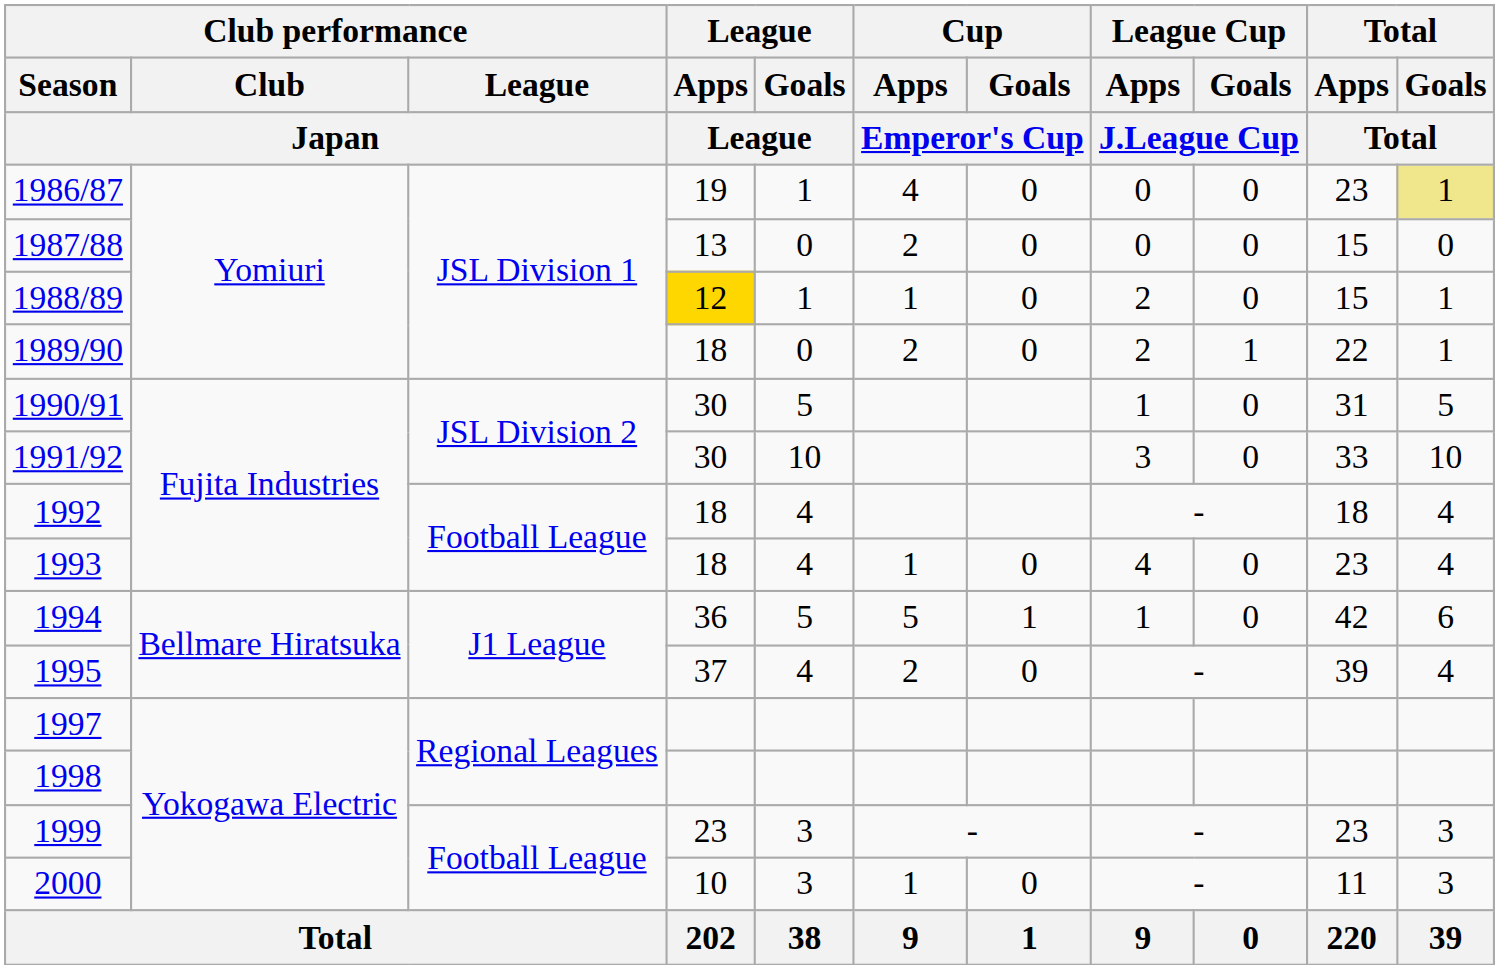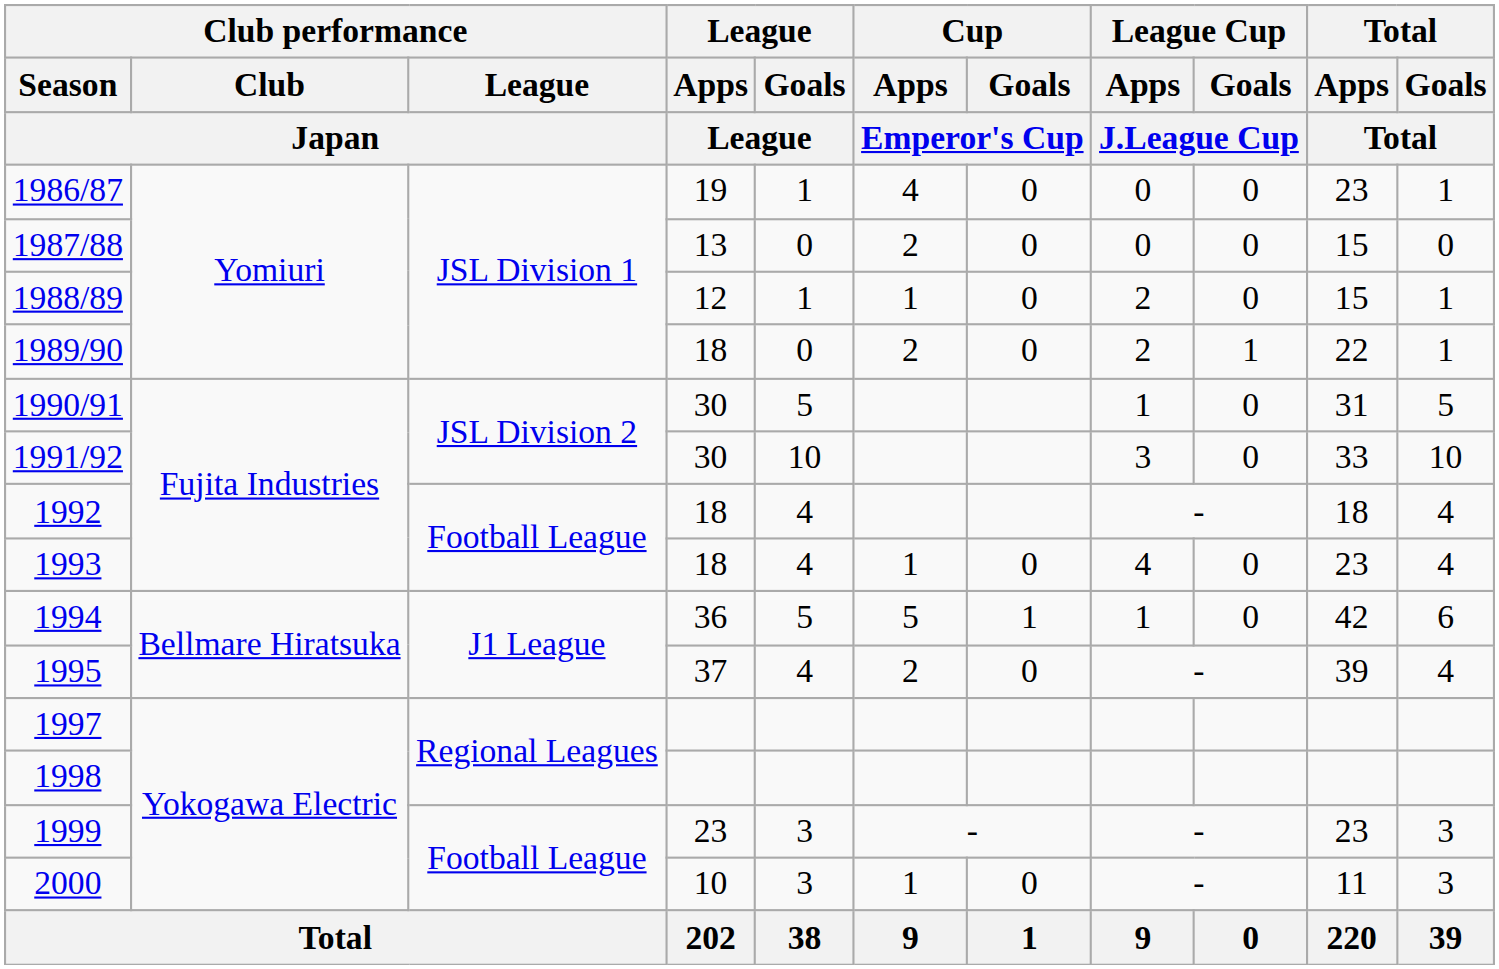(1446, 191) khaki background -> (1446, 191) no background
(711, 297) gold background -> (711, 297) no background
